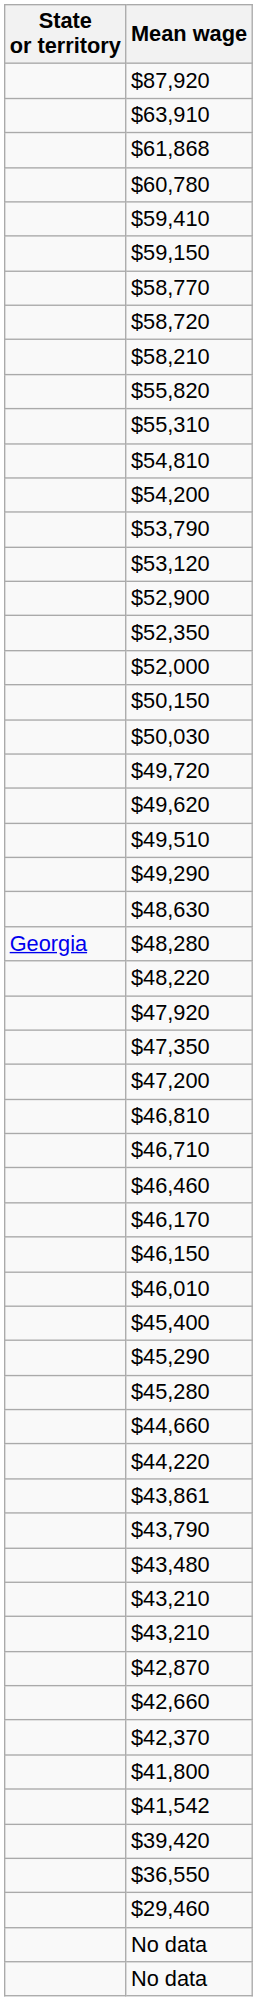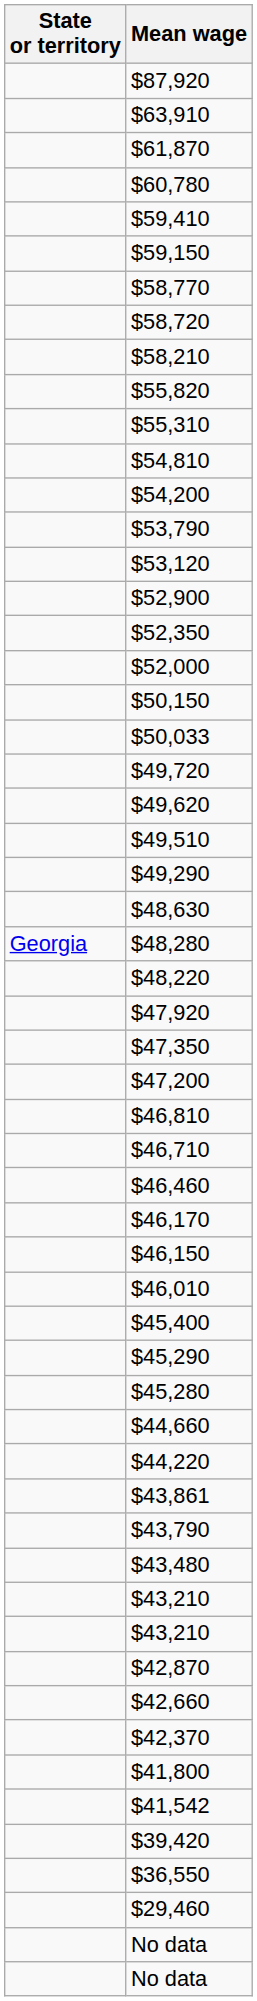(170, 149) $61,868 -> (170, 149) $61,870
(170, 736) $50,030 -> (170, 736) $50,033
